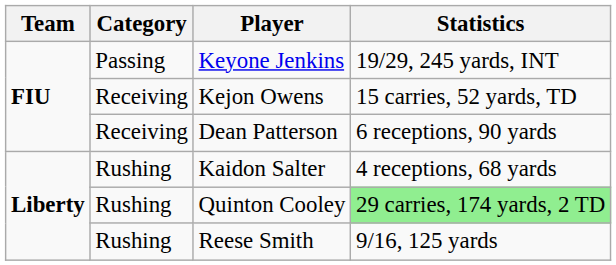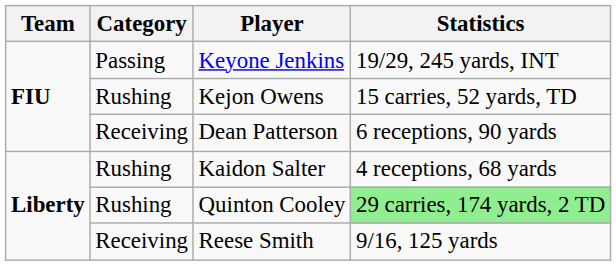(142, 96) Receiving -> (133, 96) Rushing
(133, 241) Rushing -> (142, 241) Receiving
